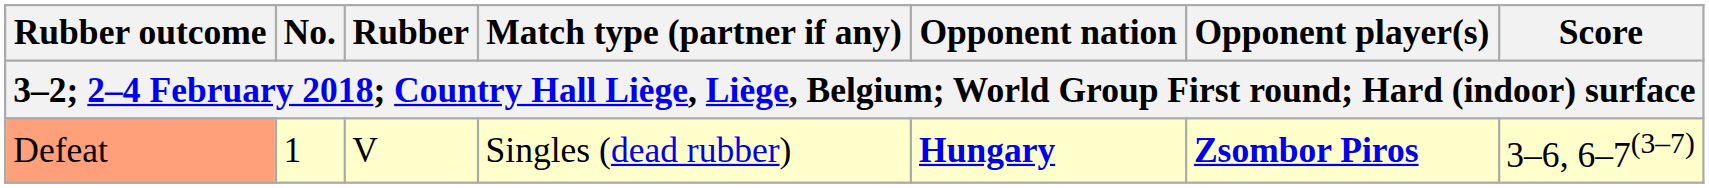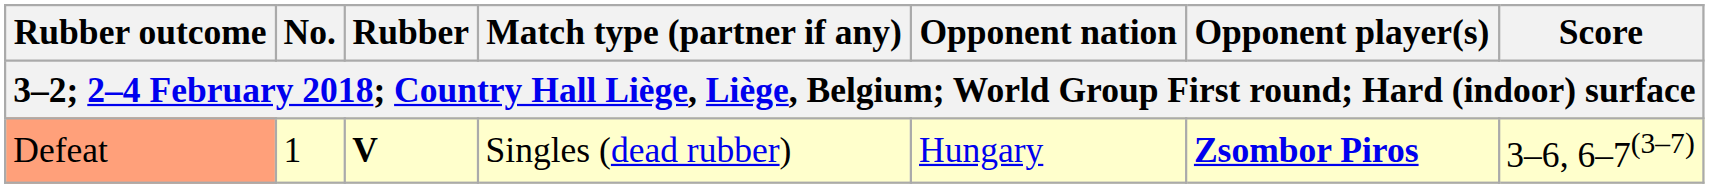(365, 150) normal -> (365, 150) bold
(987, 150) bold -> (981, 150) normal
